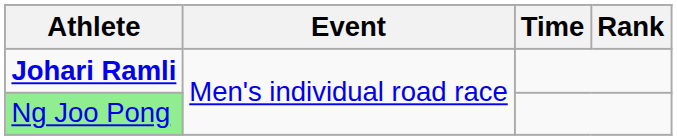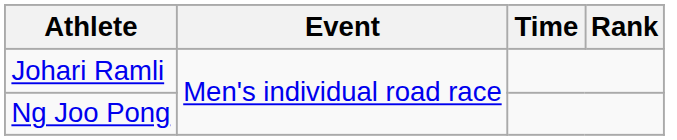(94, 71) bold -> (88, 71) normal
(91, 114) lightgreen background -> (91, 114) no background
